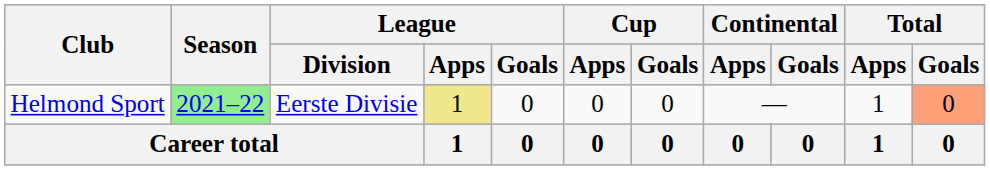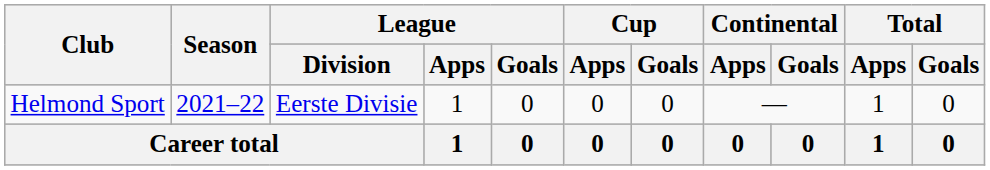(220, 104) lightgreen background -> (220, 104) no background
(457, 104) khaki background -> (457, 104) no background
(949, 104) lightsalmon background -> (949, 104) no background
